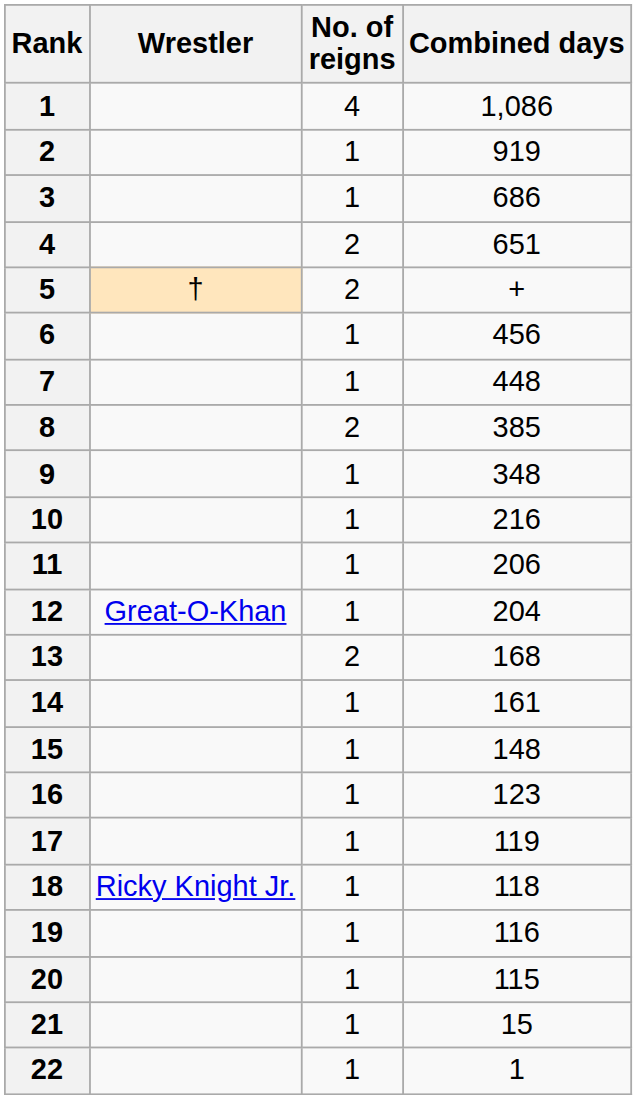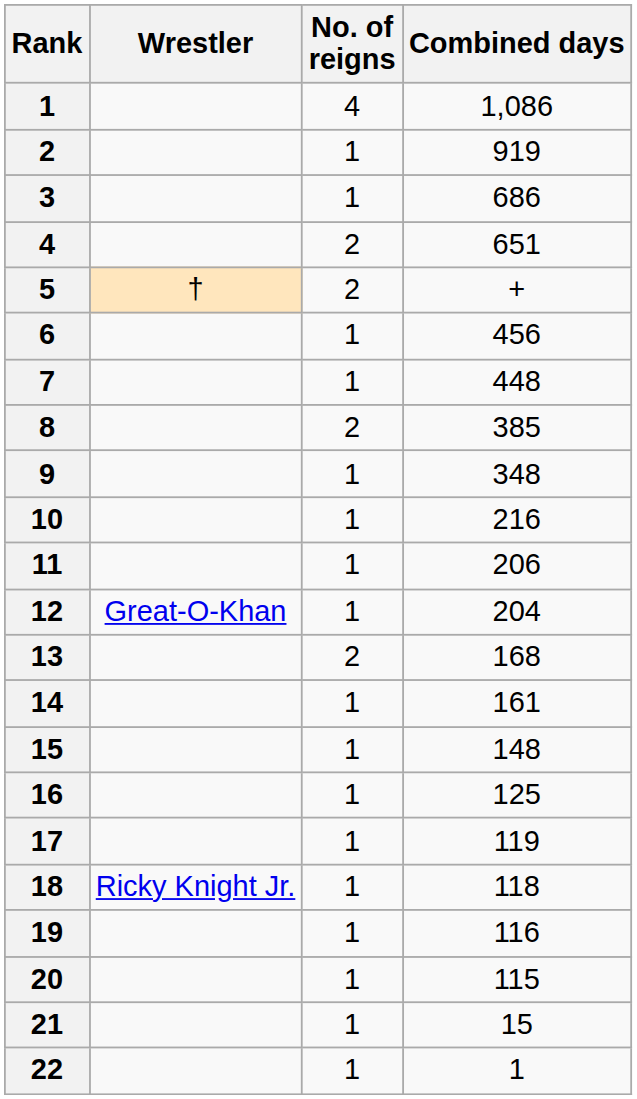(517, 794) 123 -> (517, 794) 125
